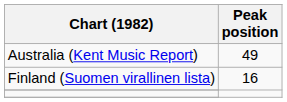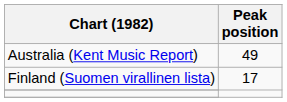(250, 78) 16 -> (250, 78) 17
